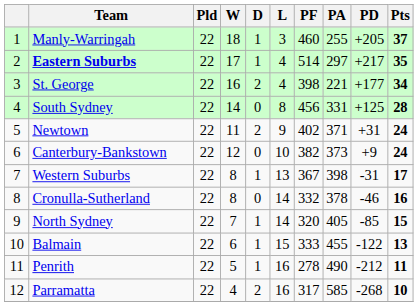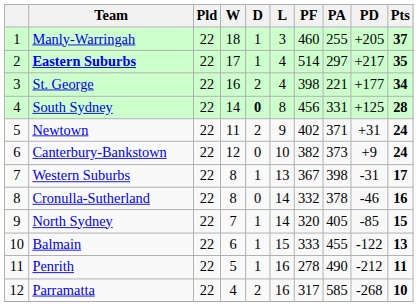(258, 107) normal -> (258, 107) bold
